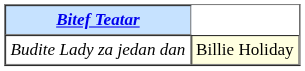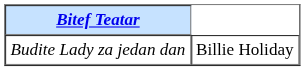(245, 49) lightyellow background -> (245, 49) no background
